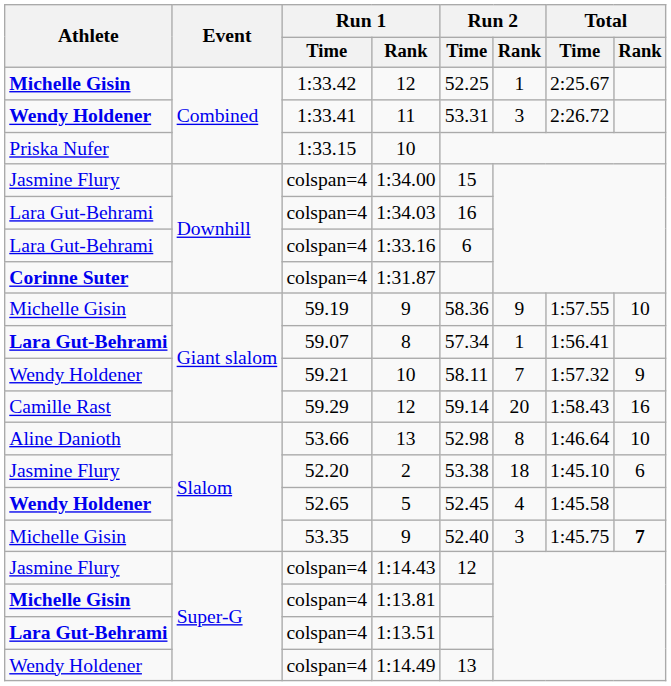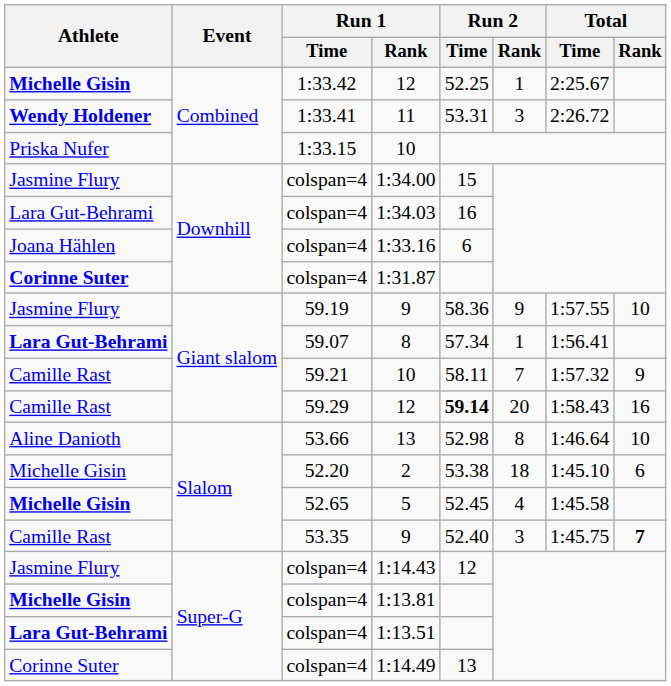(81, 245) Lara Gut-Behrami -> (62, 245) Joana Hählen
(68, 309) Michelle Gisin -> (64, 309) Jasmine Flury
(76, 374) Wendy Holdener -> (60, 374) Camille Rast
(467, 406) normal -> (467, 406) bold
(64, 471) Jasmine Flury -> (68, 471) Michelle Gisin
(80, 503) Wendy Holdener -> (70, 503) Michelle Gisin
(68, 536) Michelle Gisin -> (60, 536) Camille Rast
(76, 665) Wendy Holdener -> (64, 665) Corinne Suter
